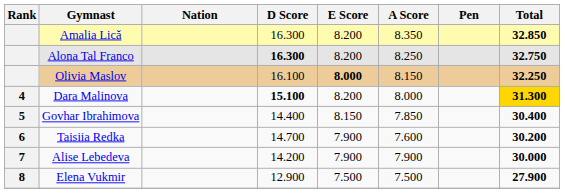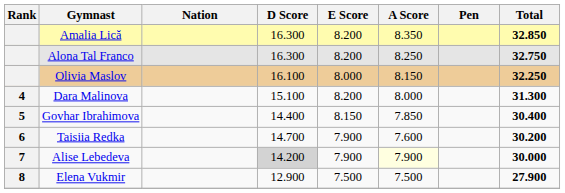(288, 55) bold -> (288, 55) normal
(348, 75) bold -> (348, 75) normal
(288, 95) bold -> (288, 95) normal
(529, 95) gold background -> (529, 95) no background
(288, 157) no background -> (288, 157) lightgrey background
(408, 157) no background -> (408, 157) lightyellow background
